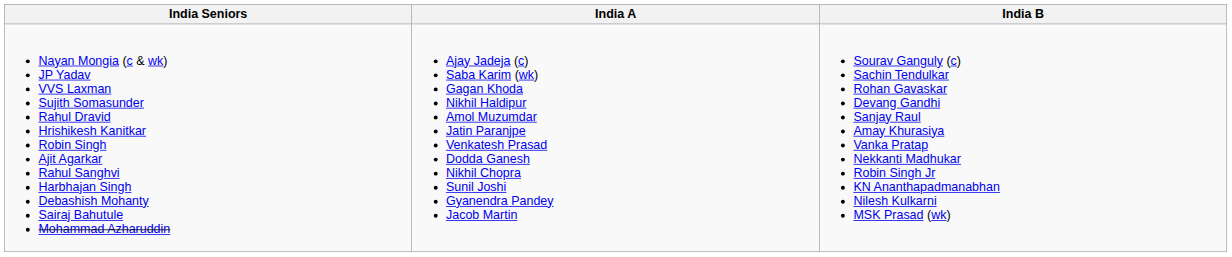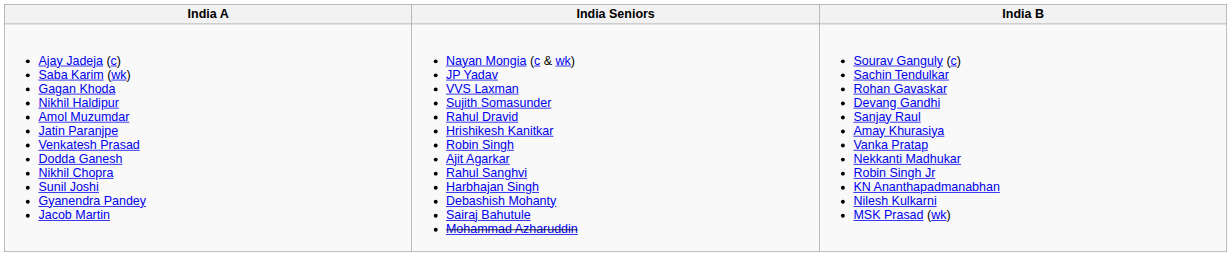columns swapped: (208, 14) <-> (616, 14)
